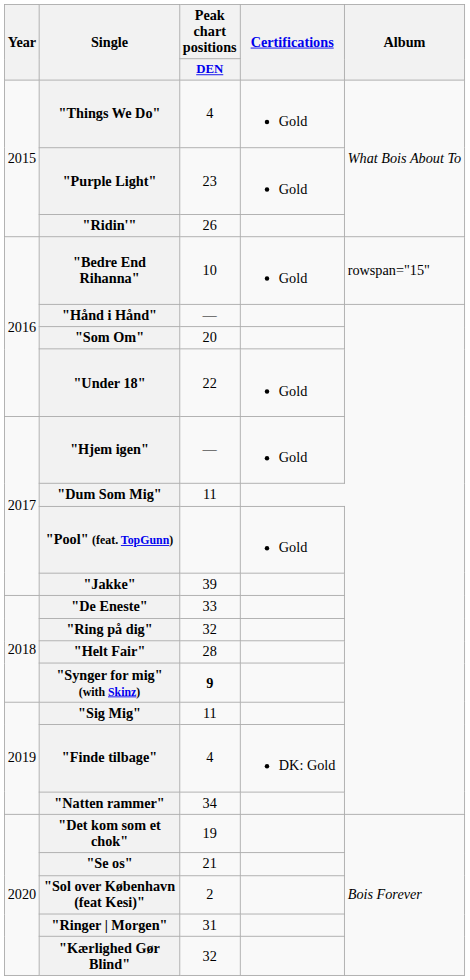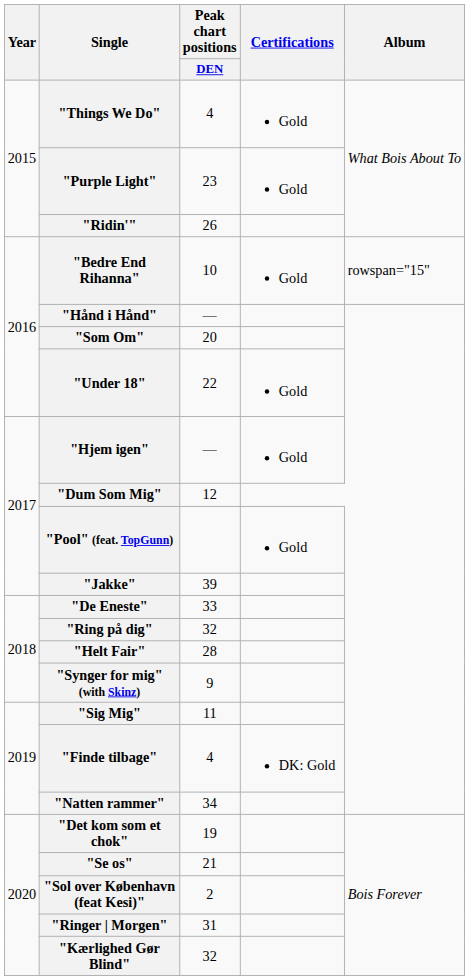(210, 494) 11 -> (210, 494) 12
(210, 682) bold -> (210, 682) normal
